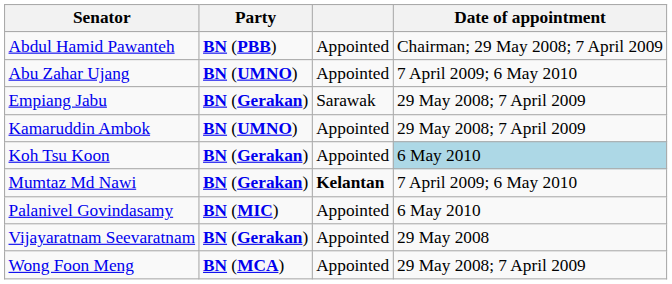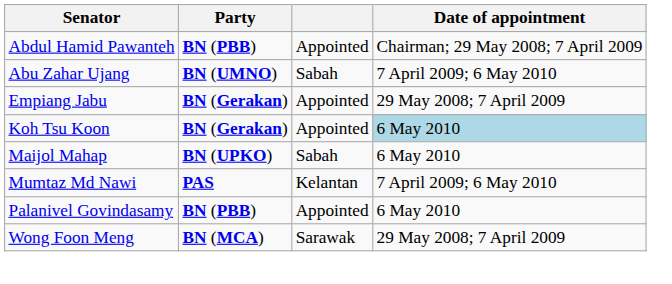(353, 73) Appointed -> (317, 73) Sabah
(346, 100) Sarawak -> (332, 100) Appointed
- row: (79, 127)
+ row: (58, 155)
(256, 182) BN (Gerakan) -> (198, 182) PAS
(350, 182) bold -> (327, 182) normal
(241, 210) BN (MIC) -> (219, 210) BN (PBB)
- row: (102, 237)
(353, 264) Appointed -> (325, 237) Sarawak
